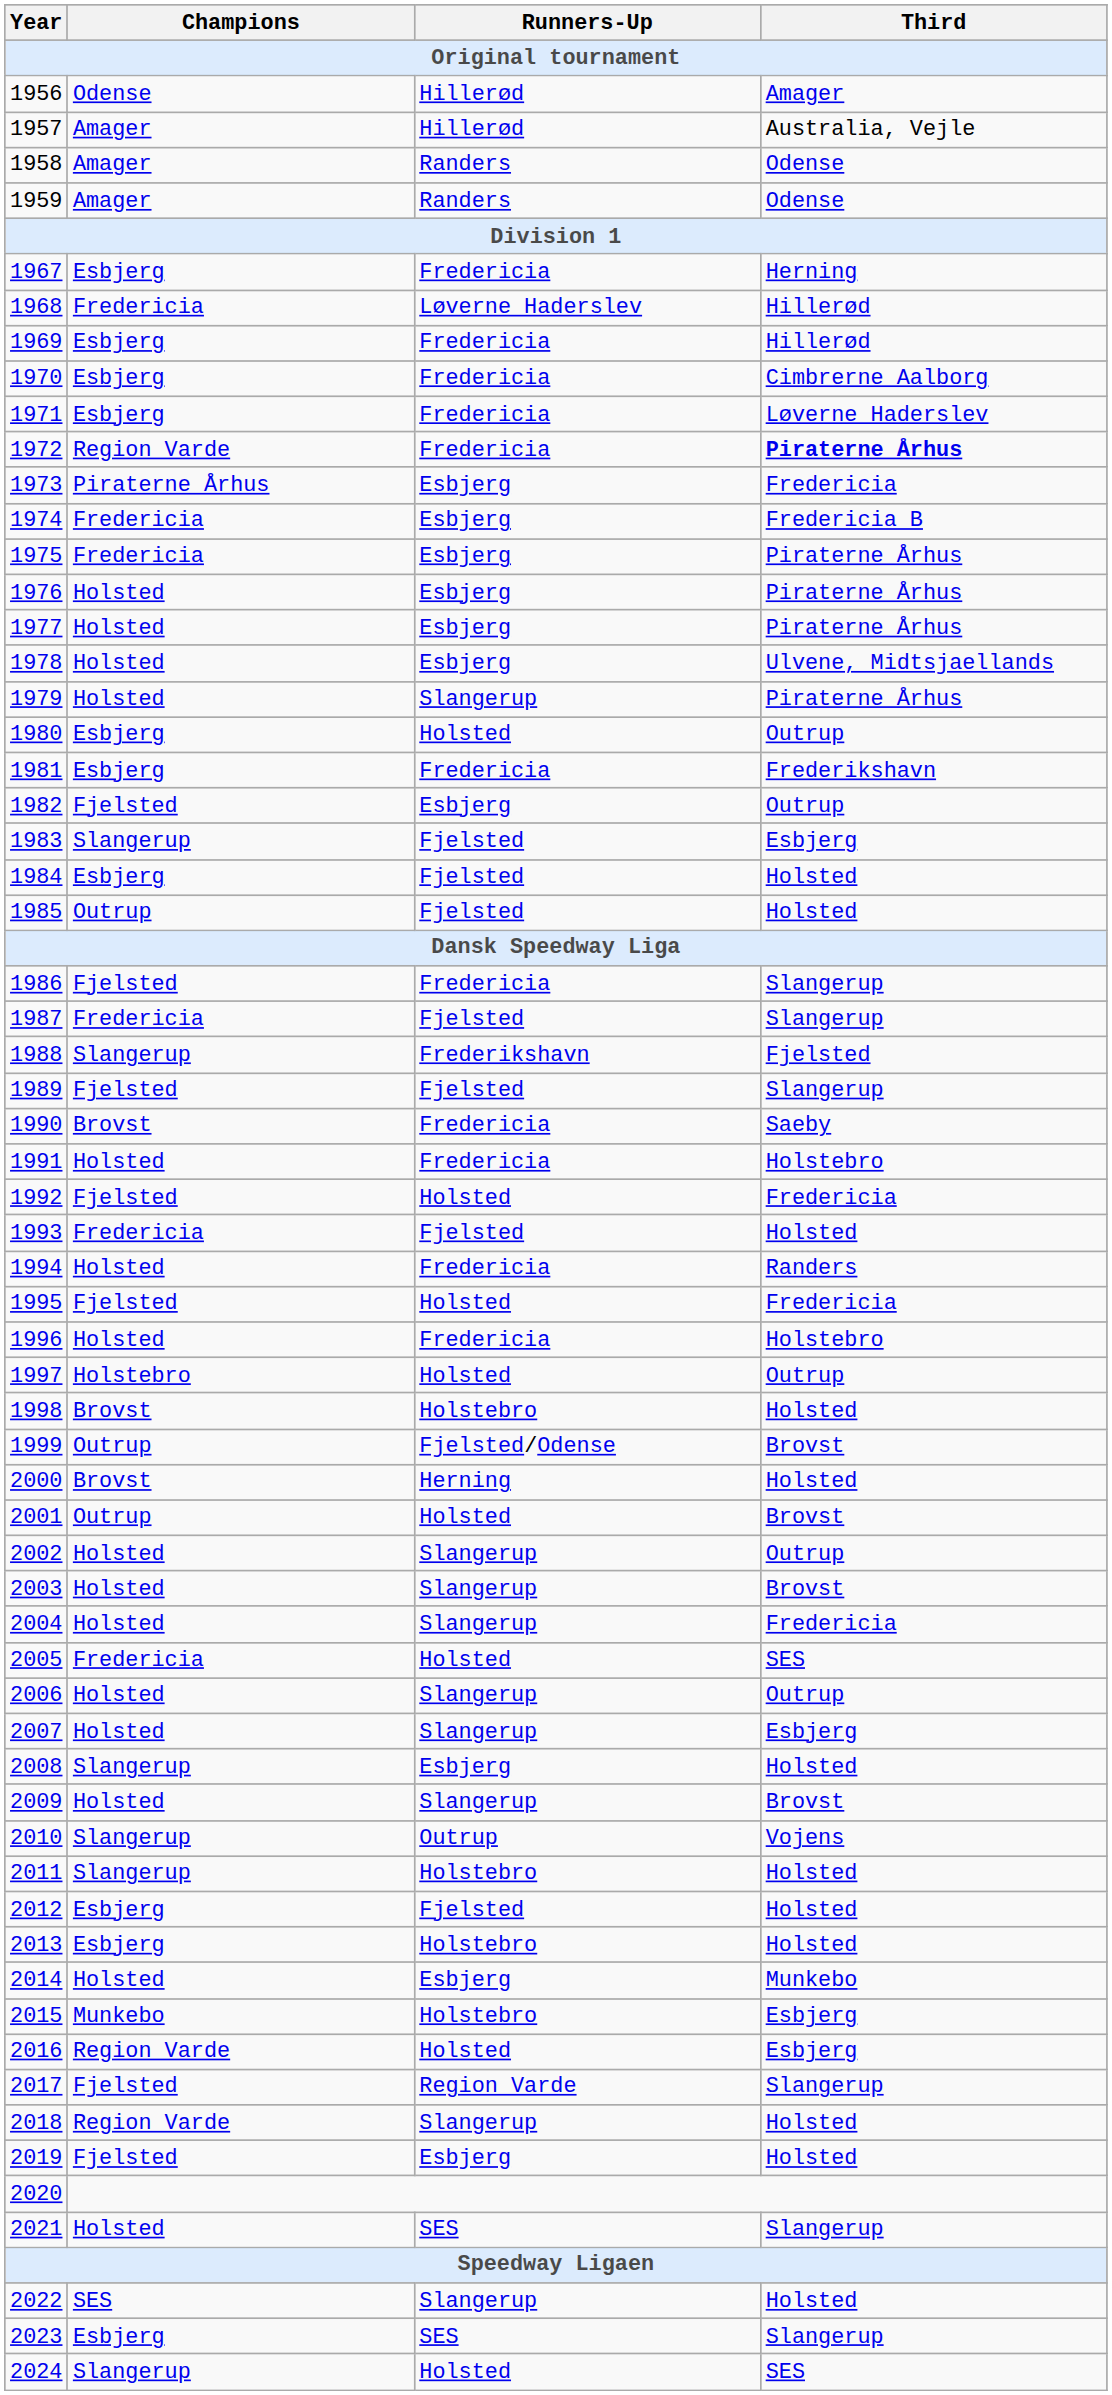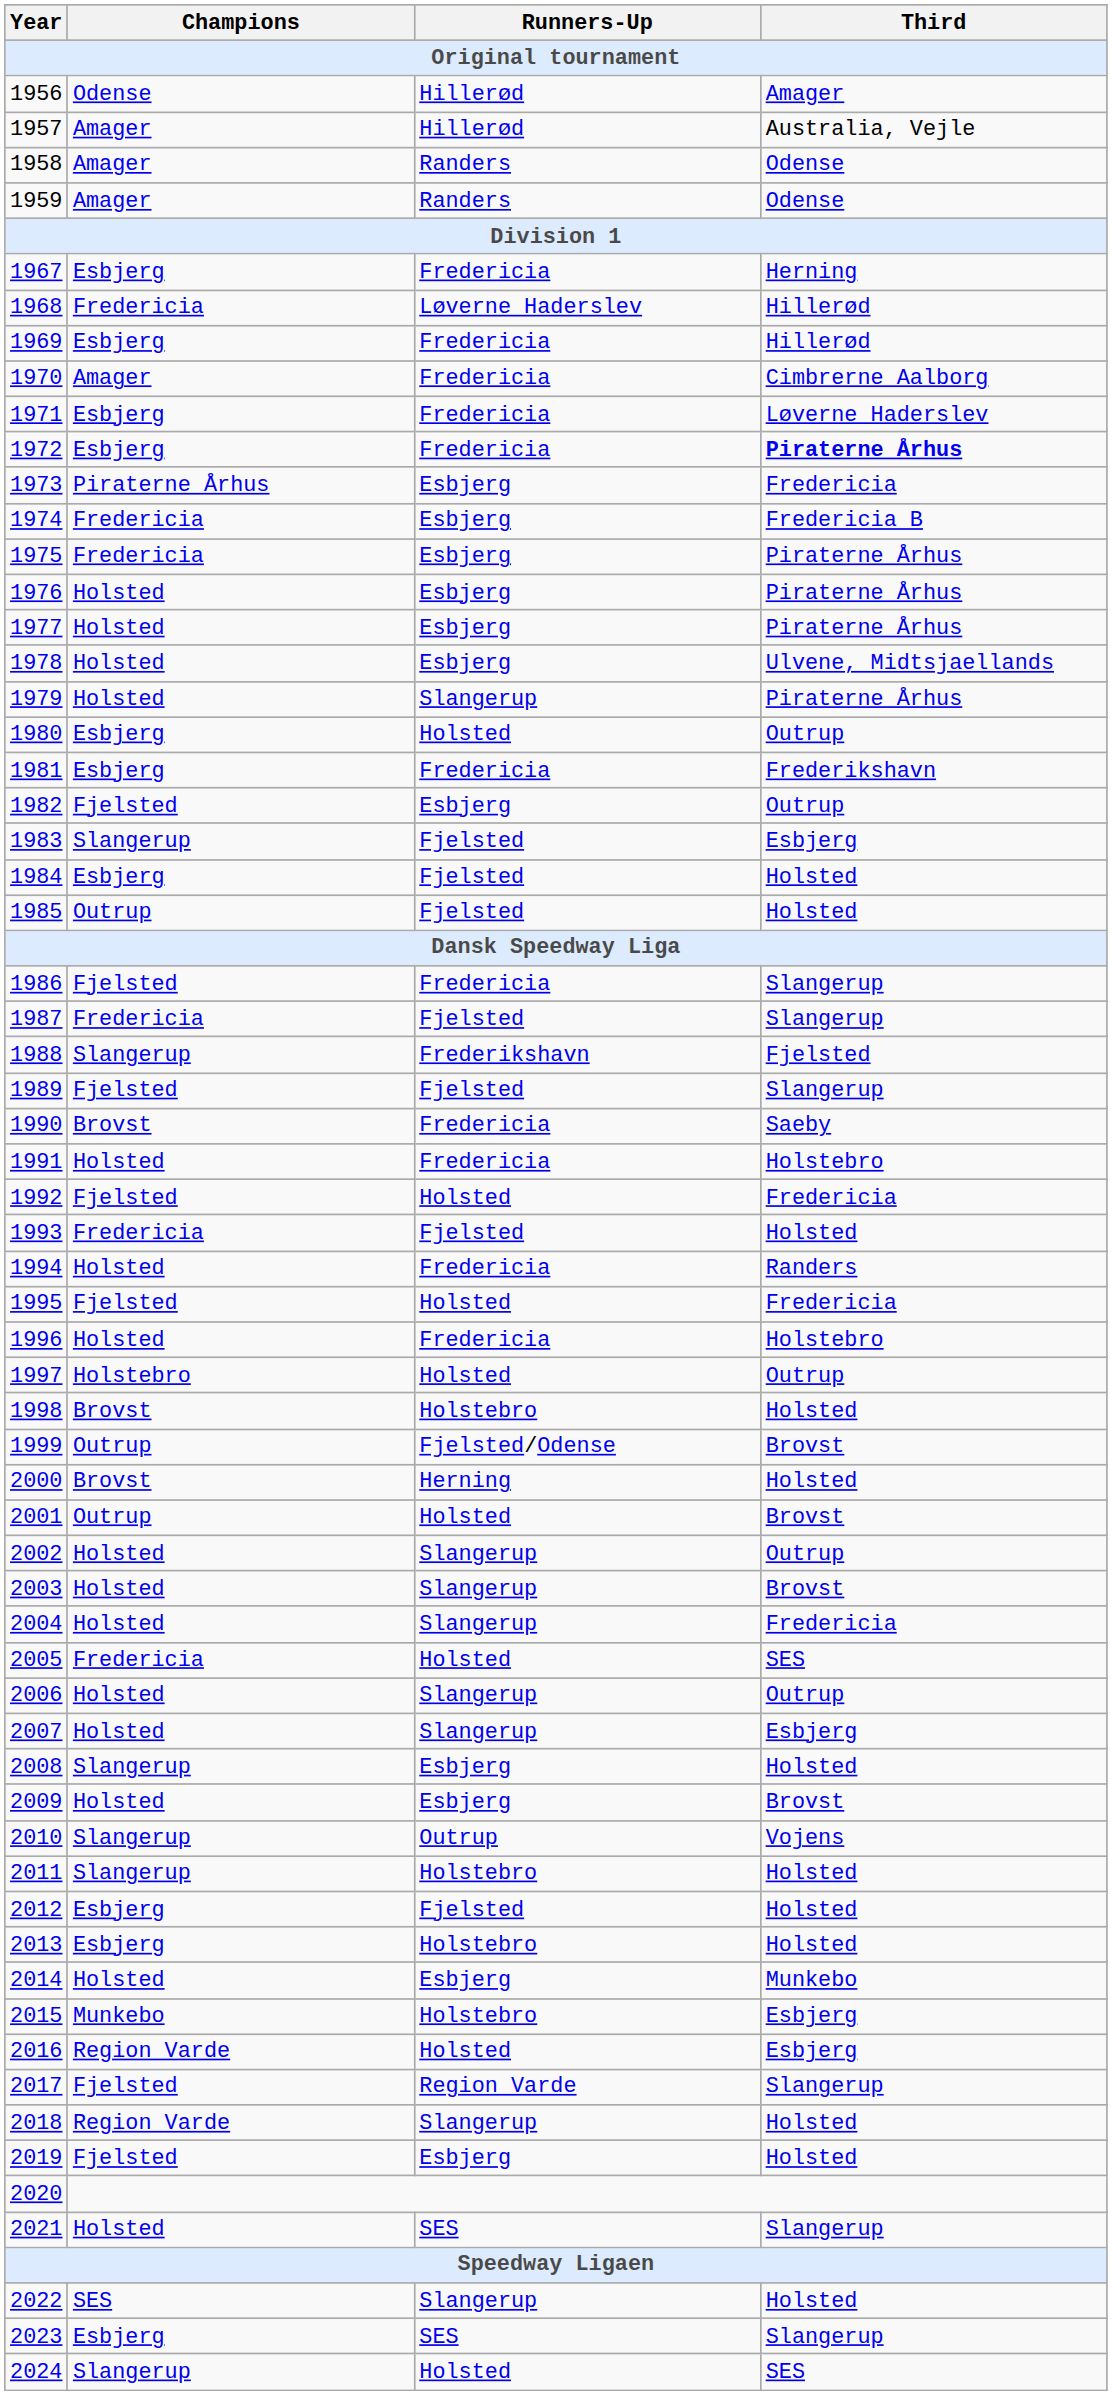(119, 379) Esbjerg -> (112, 379) Amager
(152, 450) Region Varde -> (119, 450) Esbjerg
(478, 1802) Slangerup -> (465, 1802) Esbjerg
